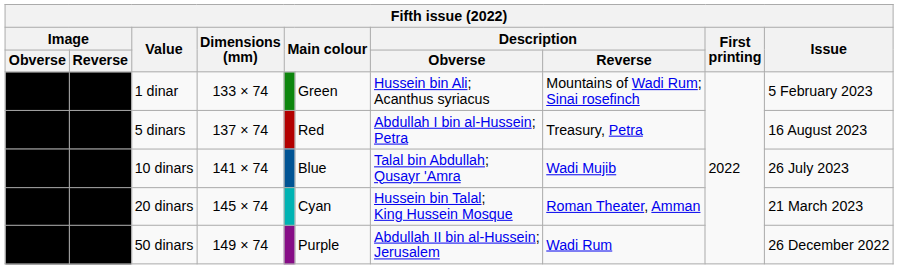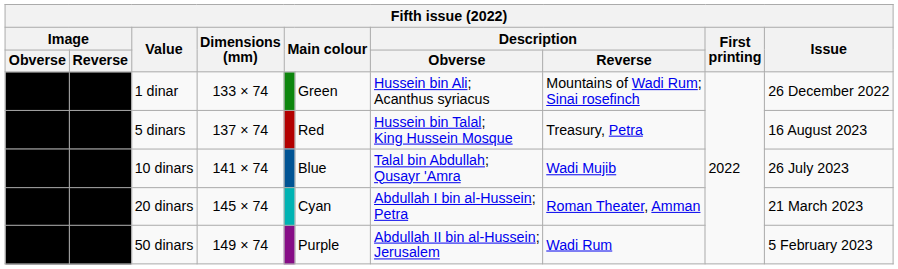(820, 91) 5 February 2023 -> (829, 91) 26 December 2022
(455, 130) Abdullah I bin al-Hussein; Petra -> (443, 130) Hussein bin Talal; King Hussein Mosque
(443, 206) Hussein bin Talal; King Hussein Mosque -> (455, 206) Abdullah I bin al-Hussein; Petra
(829, 245) 26 December 2022 -> (820, 245) 5 February 2023
